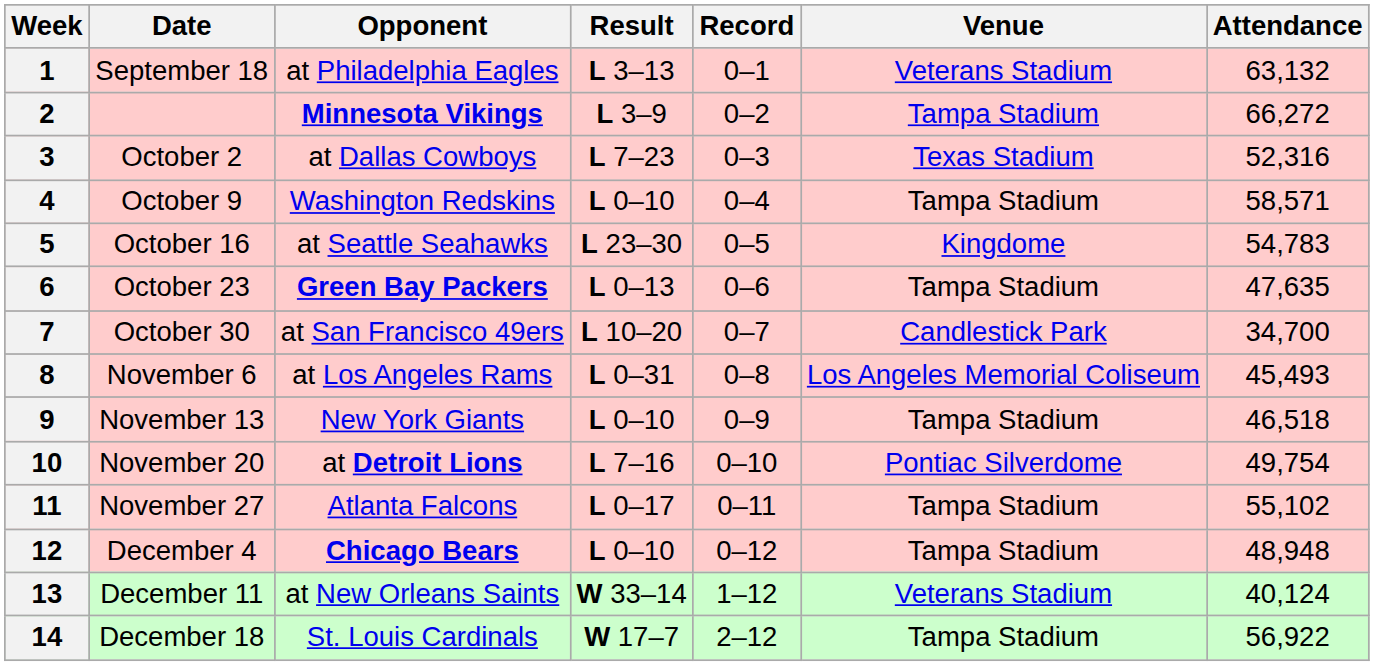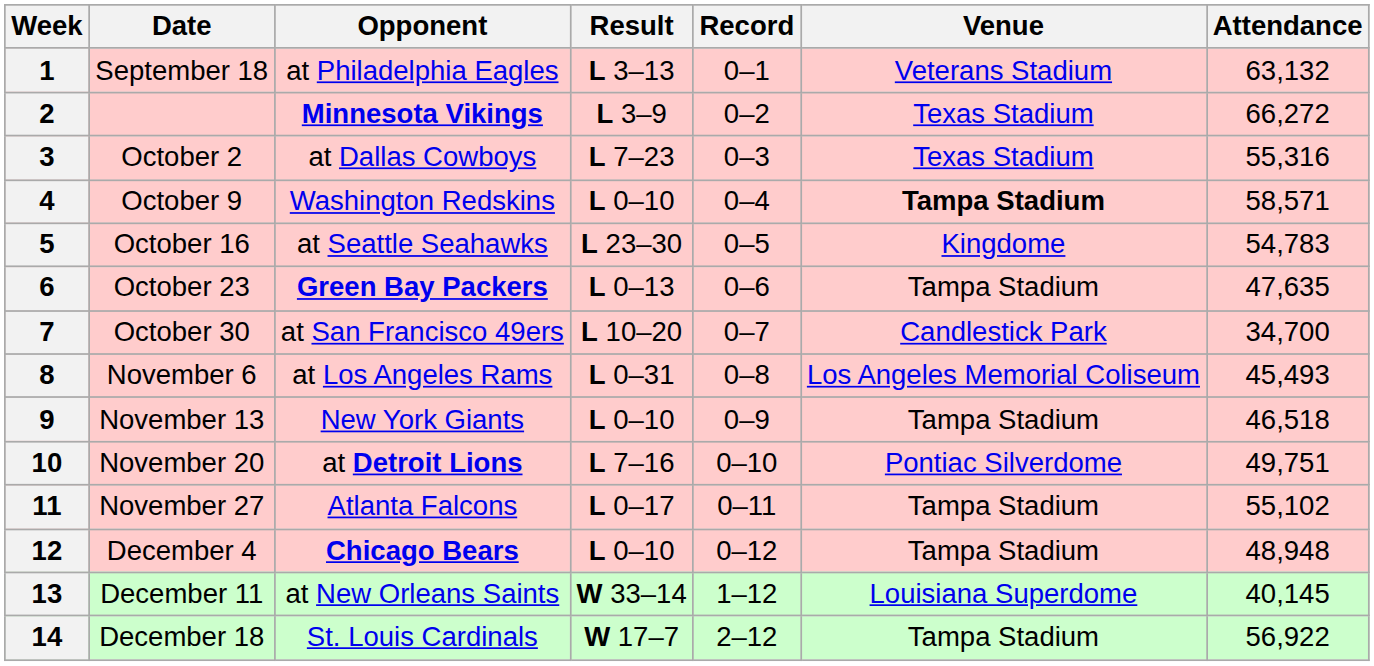(1003, 113) Tampa Stadium -> (1003, 113) Texas Stadium
(1288, 157) 52,316 -> (1288, 157) 55,316
(1003, 200) normal -> (1003, 200) bold
(1288, 462) 49,754 -> (1288, 462) 49,751
(1003, 593) Veterans Stadium -> (1003, 593) Louisiana Superdome
(1288, 593) 40,124 -> (1288, 593) 40,145
